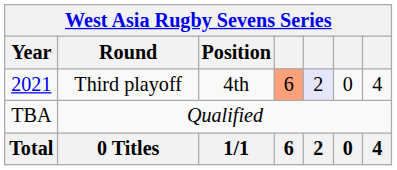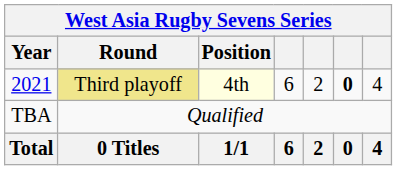(128, 84) no background -> (128, 84) khaki background
(236, 84) no background -> (236, 84) lightyellow background
(289, 84) lightsalmon background -> (289, 84) no background
(318, 84) lavender background -> (318, 84) no background
(348, 84) normal -> (348, 84) bold
